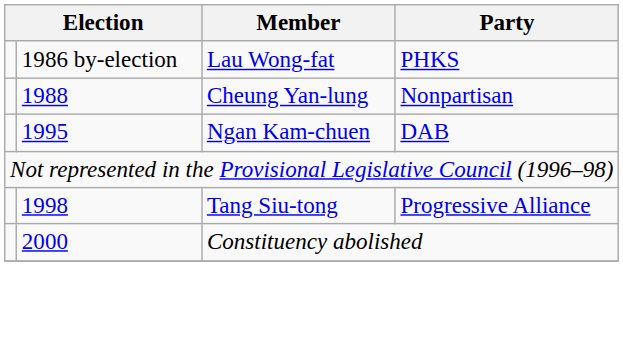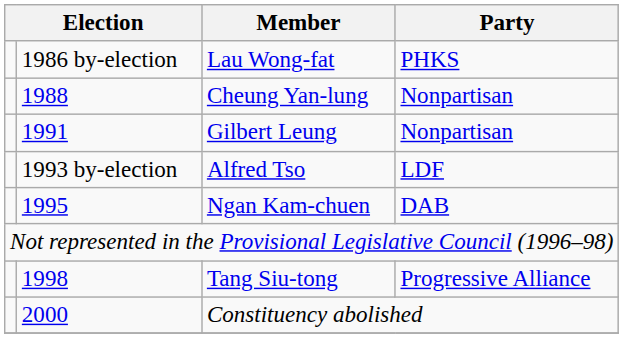+ row: (272, 132)
+ row: (256, 168)
